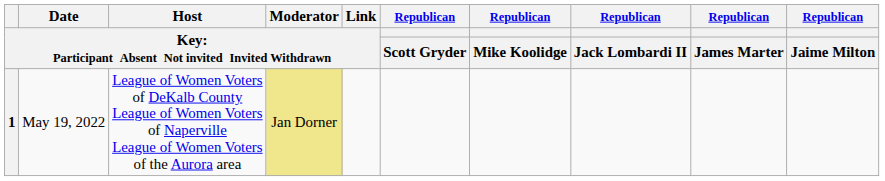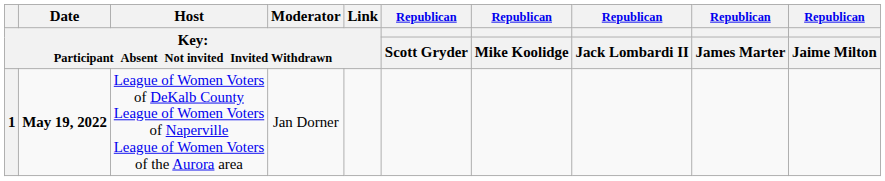(64, 122) normal -> (65, 122) bold
(304, 122) khaki background -> (306, 122) no background
